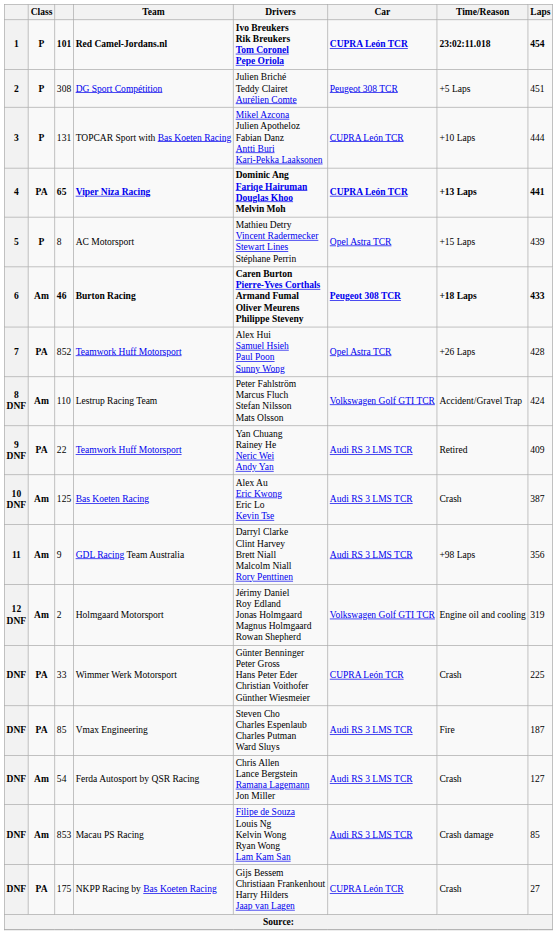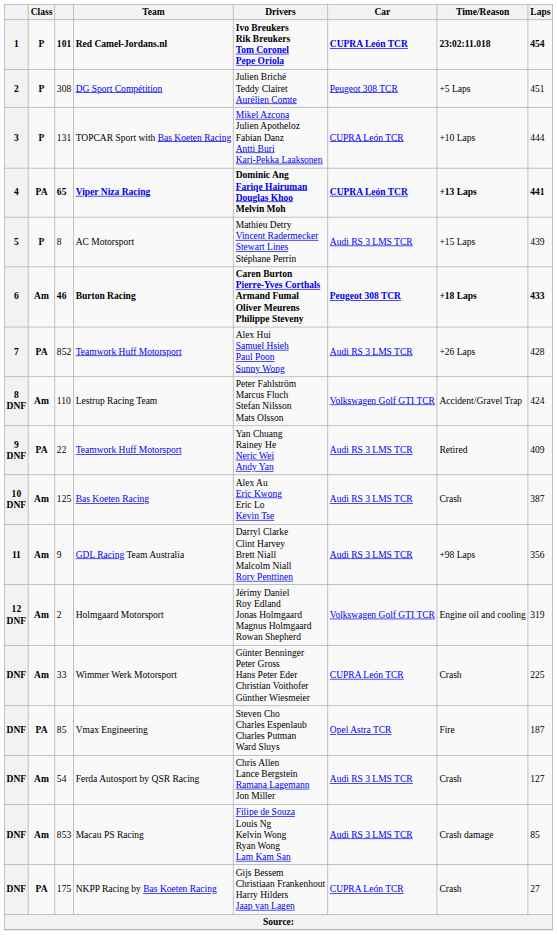(361, 241) Opel Astra TCR -> (371, 241) Audi RS 3 LMS TCR
(361, 351) Opel Astra TCR -> (371, 351) Audi RS 3 LMS TCR
(42, 675) PA -> (42, 675) Am
(371, 730) Audi RS 3 LMS TCR -> (361, 730) Opel Astra TCR
